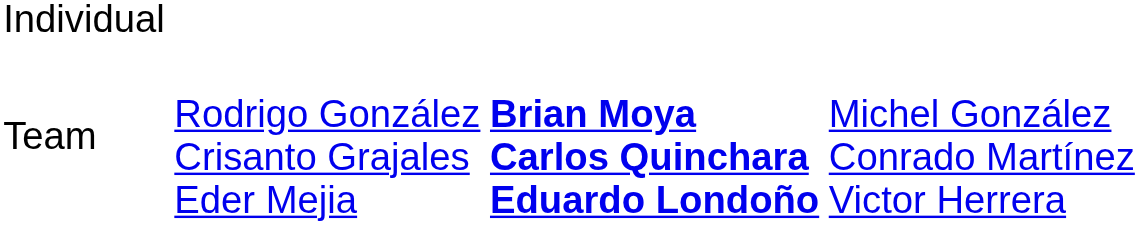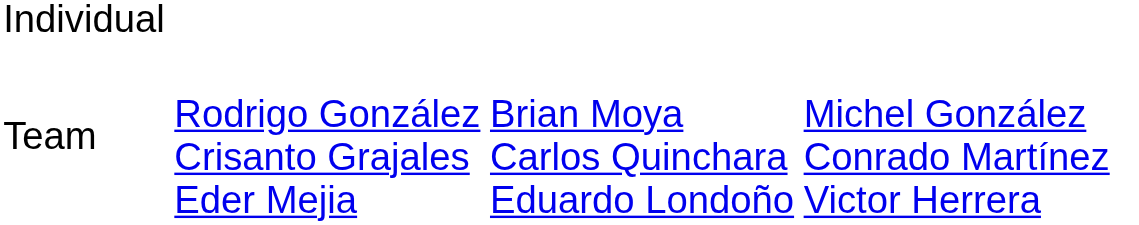(655, 157) bold -> (642, 157) normal
